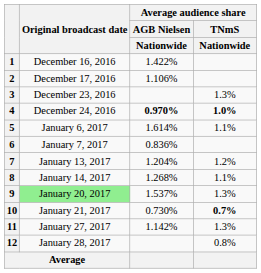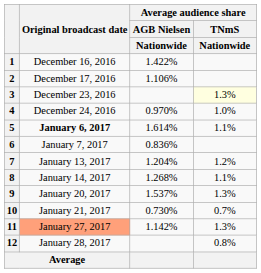(225, 95) no background -> (225, 95) lightyellow background
(162, 111) bold -> (161, 111) normal
(225, 111) bold -> (225, 111) normal
(75, 128) normal -> (75, 128) bold
(75, 194) lightgreen background -> (75, 194) no background
(225, 210) bold -> (225, 210) normal
(75, 227) no background -> (75, 227) lightsalmon background
